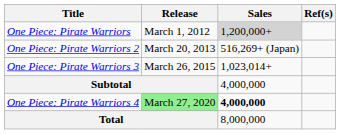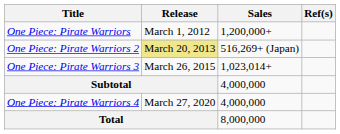(246, 31) lightgrey background -> (246, 31) no background
(180, 48) no background -> (180, 48) khaki background
(180, 102) lightgreen background -> (180, 102) no background
(243, 102) bold -> (243, 102) normal
